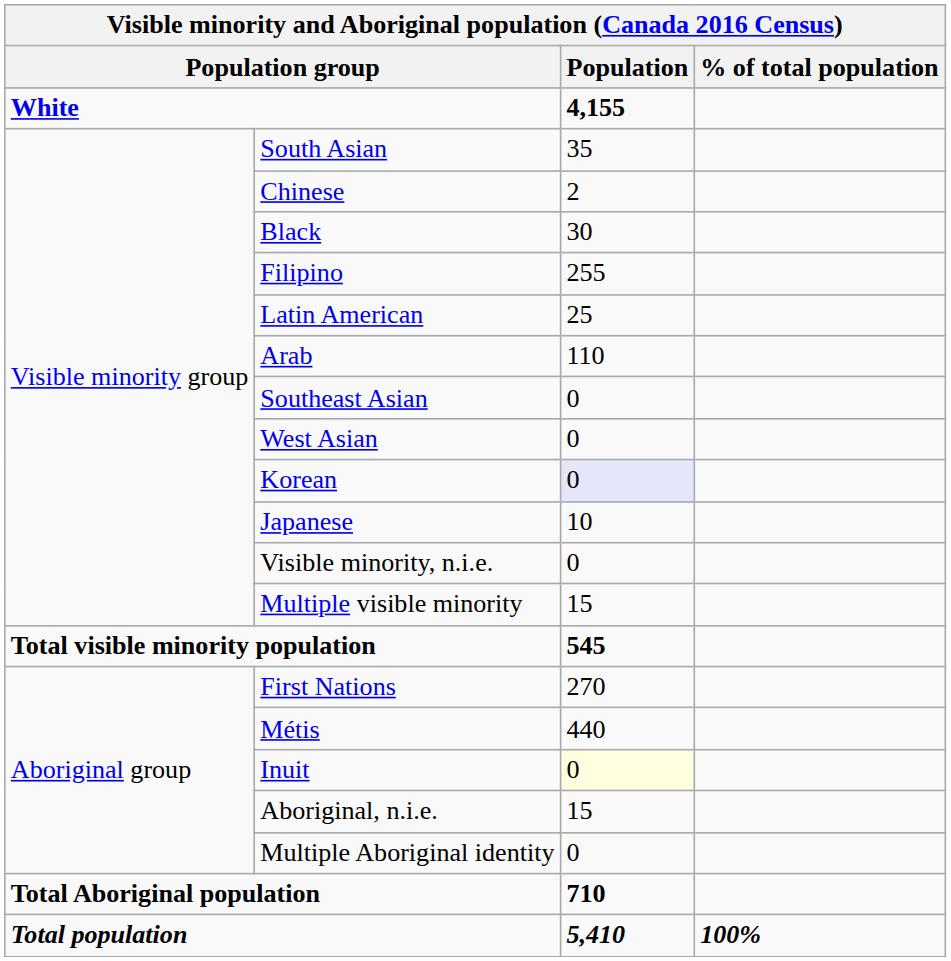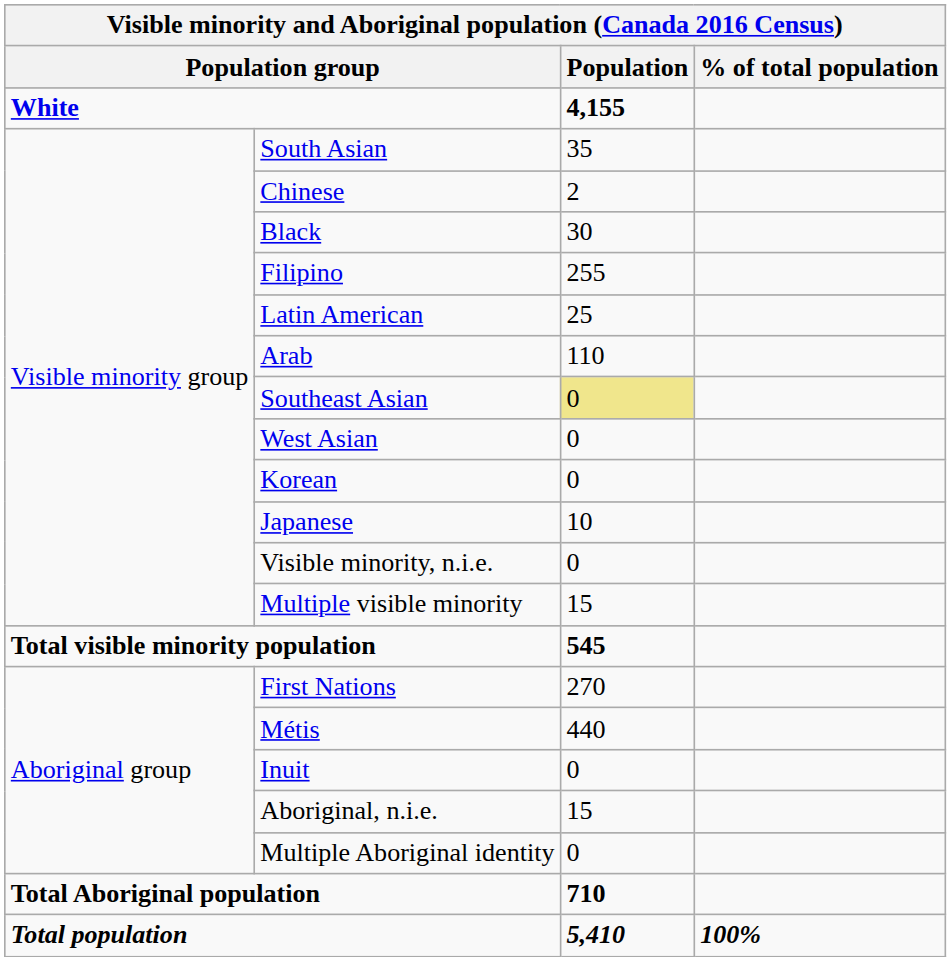(573, 397) no background -> (573, 397) khaki background
(573, 480) lavender background -> (573, 480) no background
(573, 769) lightyellow background -> (573, 769) no background
